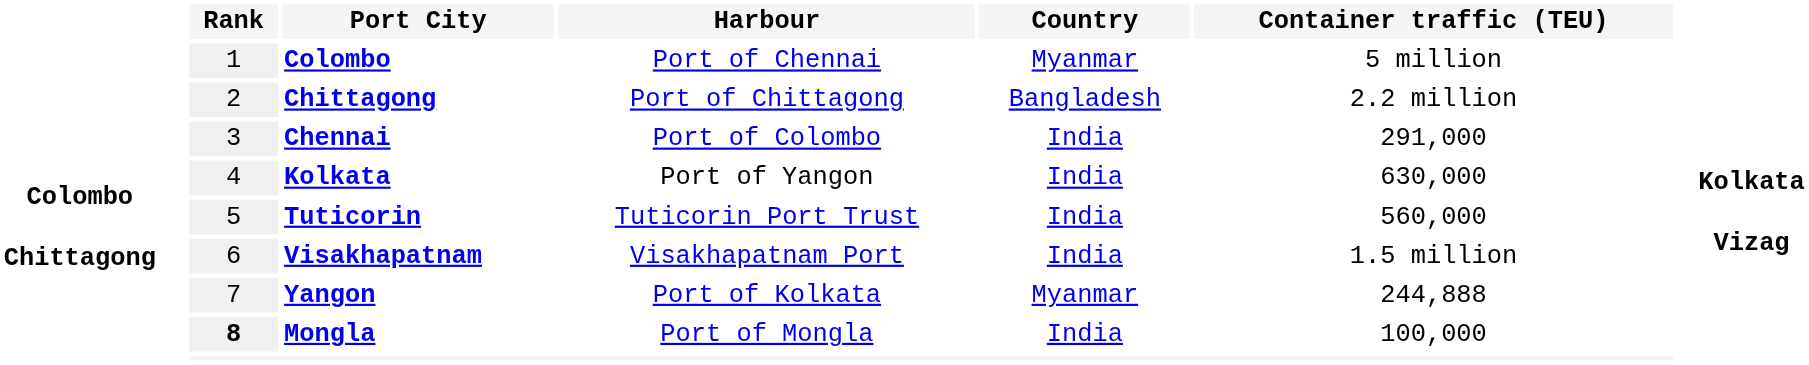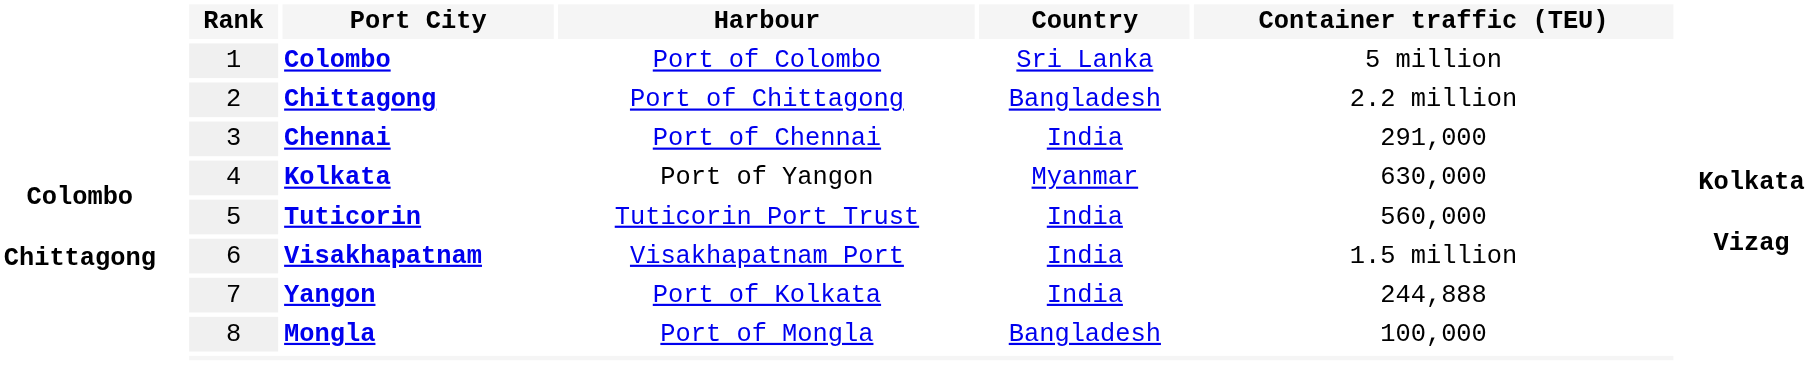(767, 61) Port of Chennai -> (767, 61) Port of Colombo
(1085, 61) Myanmar -> (1085, 61) Sri Lanka
(767, 139) Port of Colombo -> (767, 139) Port of Chennai
(1085, 178) India -> (1085, 178) Myanmar
(1085, 295) Myanmar -> (1085, 295) India
(234, 334) bold -> (234, 334) normal
(1085, 334) India -> (1085, 334) Bangladesh
